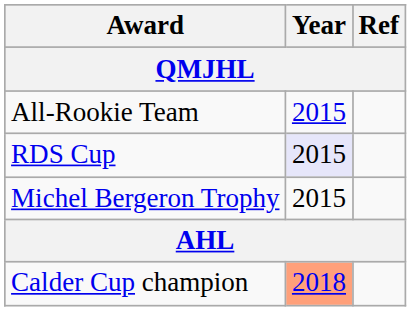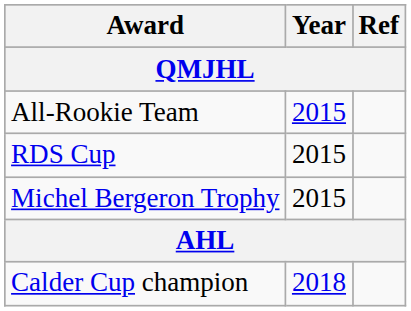(319, 154) lavender background -> (319, 154) no background
(319, 283) lightsalmon background -> (319, 283) no background
